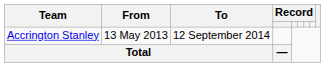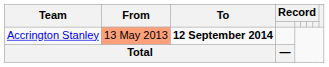(136, 35) no background -> (136, 35) lightsalmon background
(221, 35) normal -> (223, 35) bold
